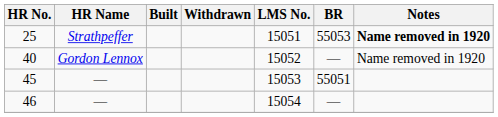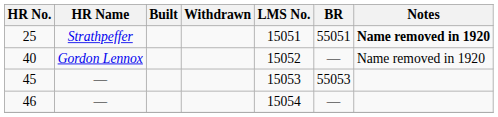(334, 36) 55053 -> (334, 36) 55051
(334, 79) 55051 -> (334, 79) 55053
